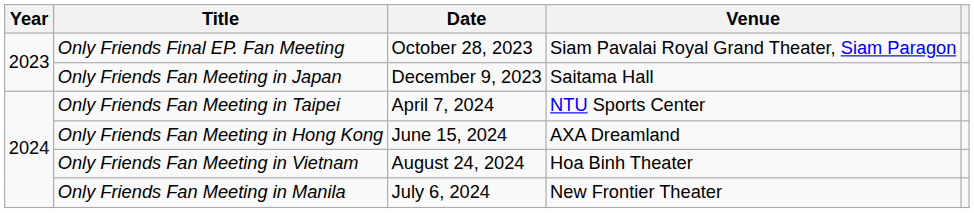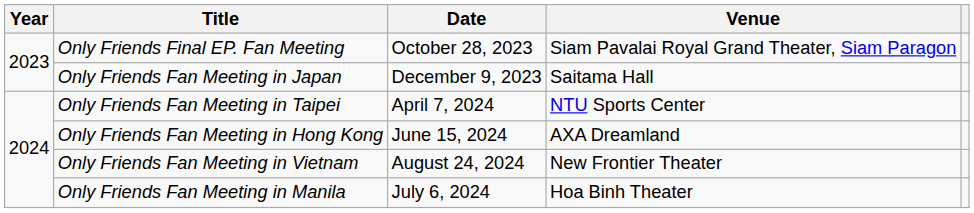(621, 163) Hoa Binh Theater -> (636, 163) New Frontier Theater
(636, 192) New Frontier Theater -> (621, 192) Hoa Binh Theater
